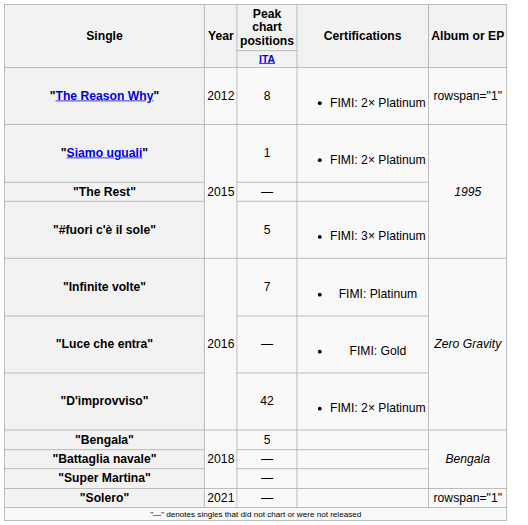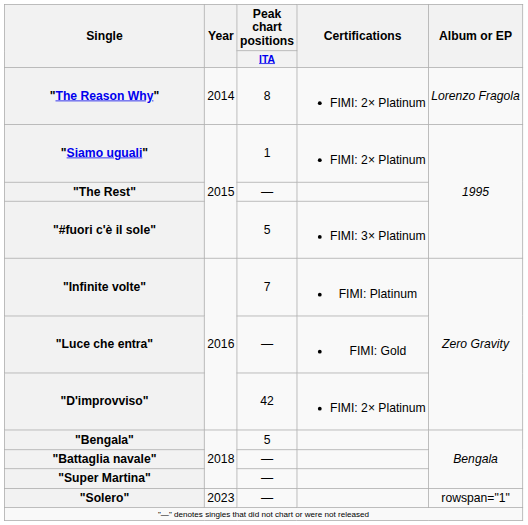(221, 96) 2012 -> (221, 96) 2014
(468, 96) rowspan="1" -> (476, 96) Lorenzo Fragola
(221, 497) 2021 -> (221, 497) 2023
